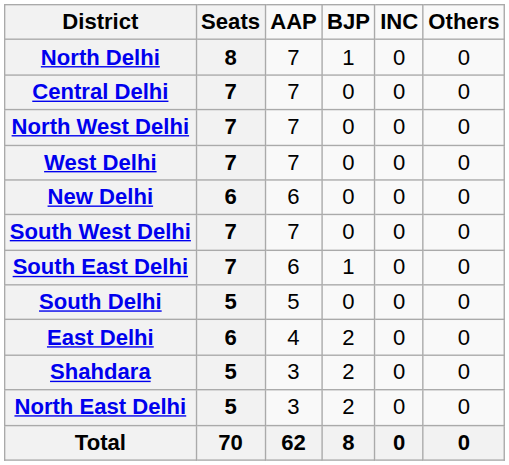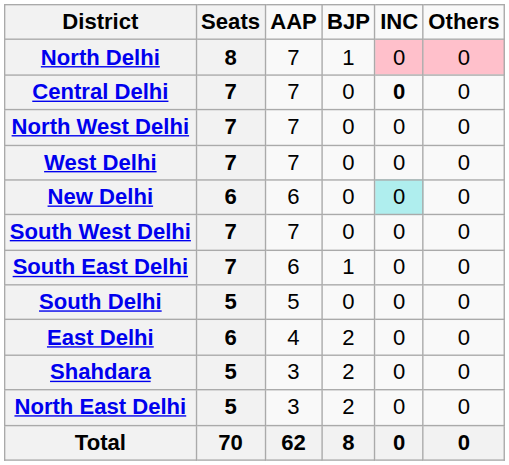(399, 57) no background -> (399, 57) pink background
(464, 57) no background -> (464, 57) pink background
(399, 92) normal -> (399, 92) bold
(399, 197) no background -> (399, 197) paleturquoise background
